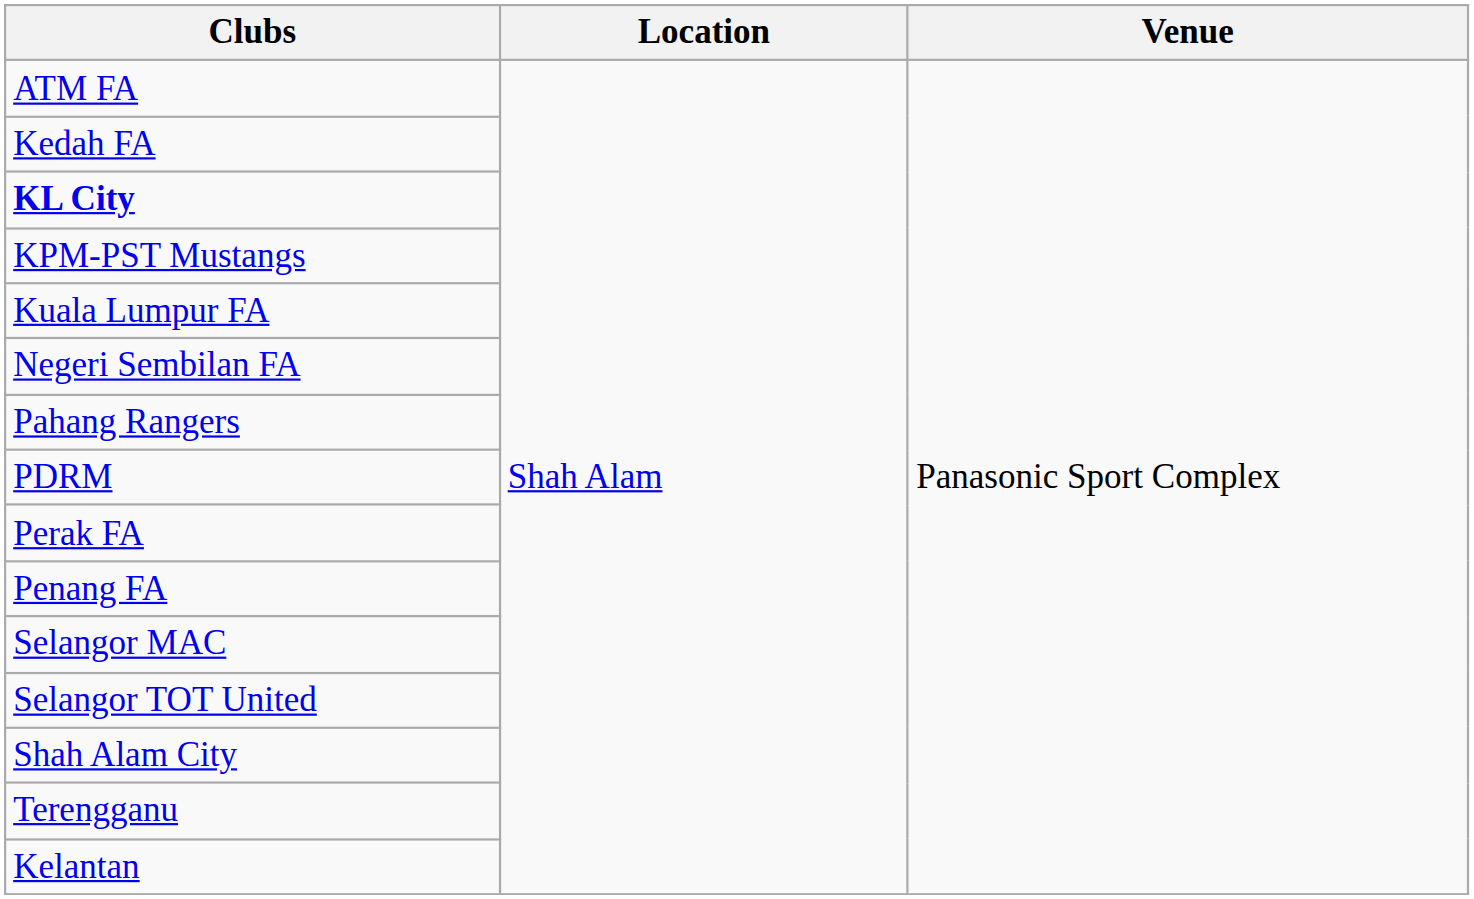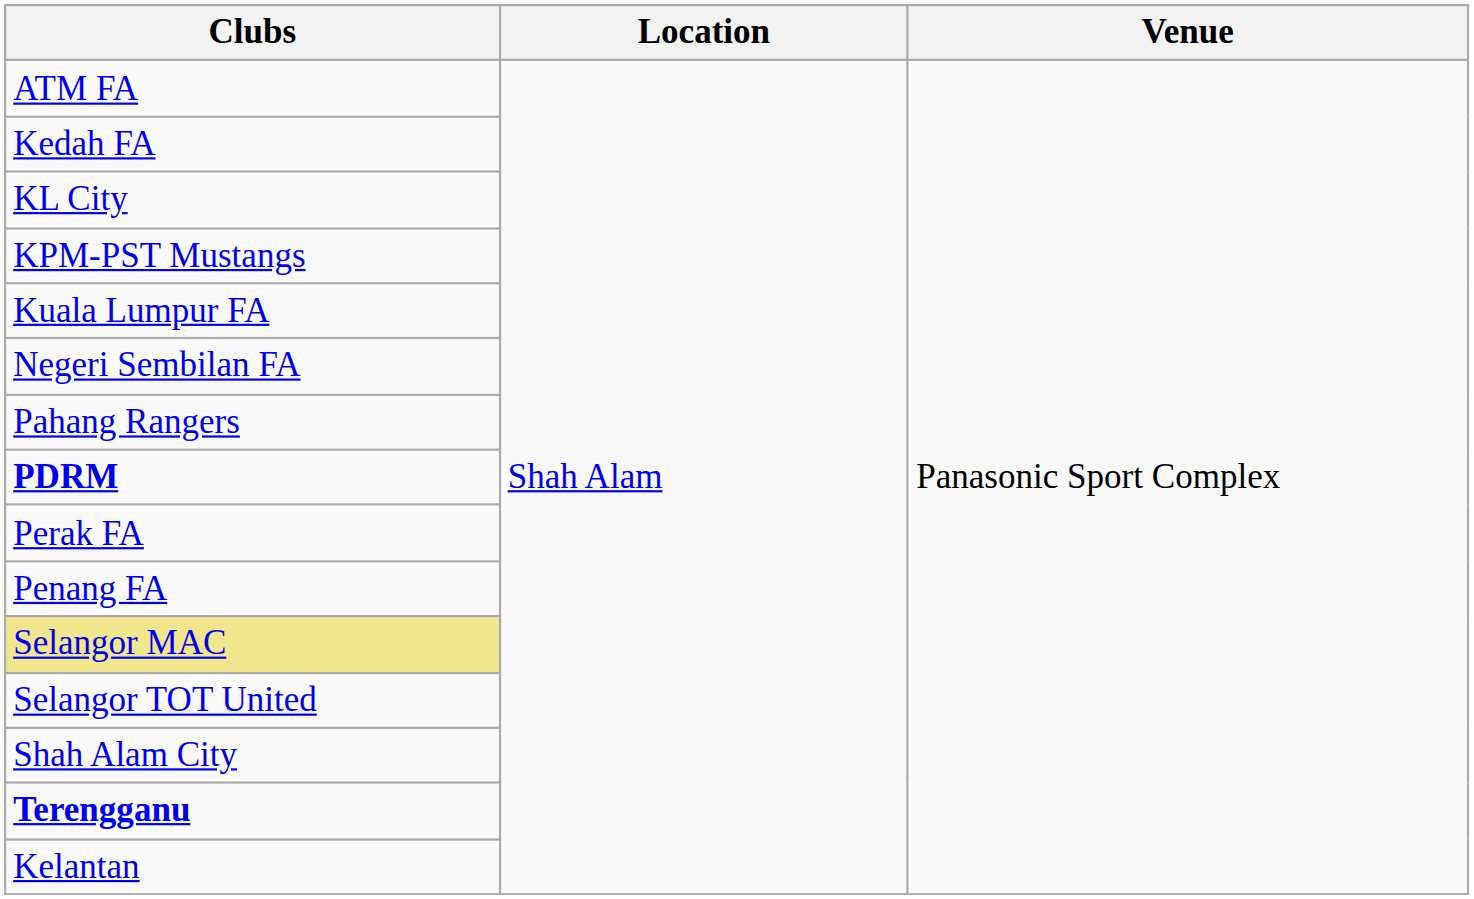(74, 198) bold -> (70, 198) normal
(63, 476) normal -> (66, 476) bold
(120, 643) no background -> (120, 643) khaki background
(96, 810) normal -> (102, 810) bold
